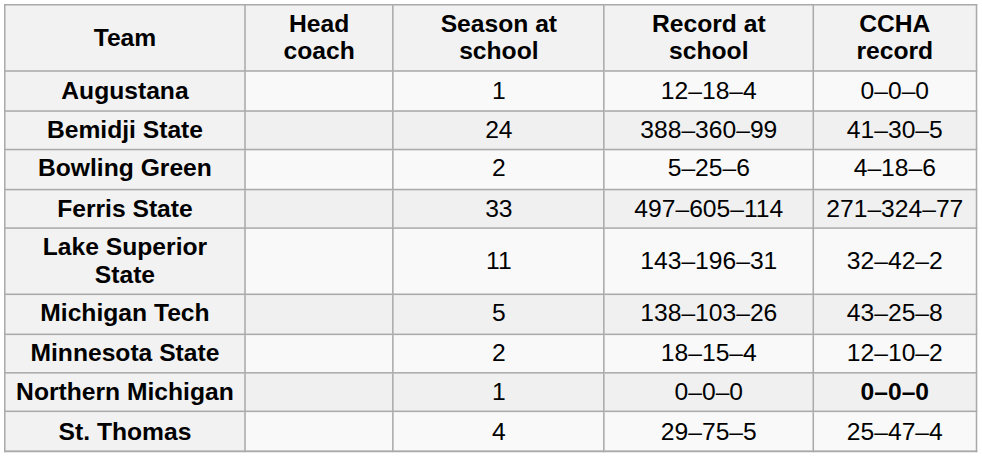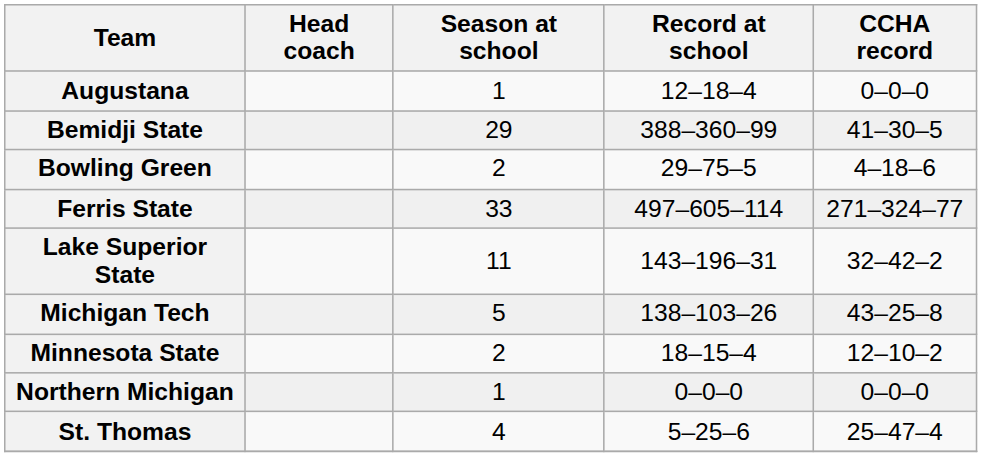(499, 129) 24 -> (499, 129) 29
(709, 168) 5–25–6 -> (709, 168) 29–75–5
(895, 392) bold -> (895, 392) normal
(709, 431) 29–75–5 -> (709, 431) 5–25–6
